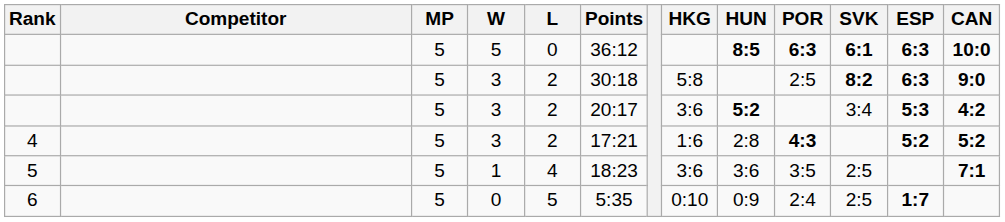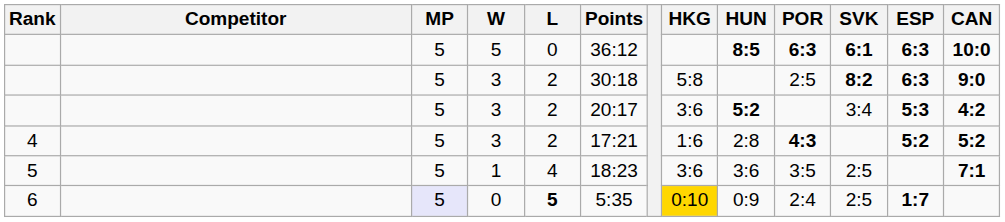(440, 200) no background -> (440, 200) lavender background
(552, 200) normal -> (552, 200) bold
(690, 200) no background -> (690, 200) gold background
